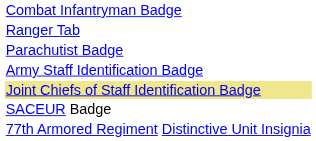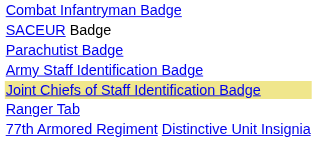(43, 30) Ranger Tab -> (59, 30) SACEUR Badge
(59, 109) SACEUR Badge -> (43, 109) Ranger Tab
